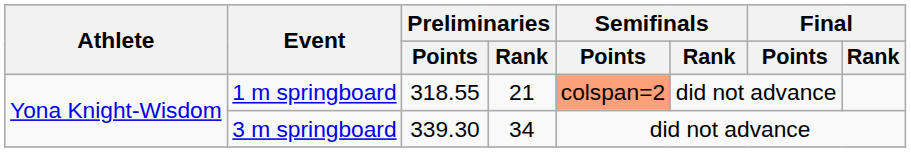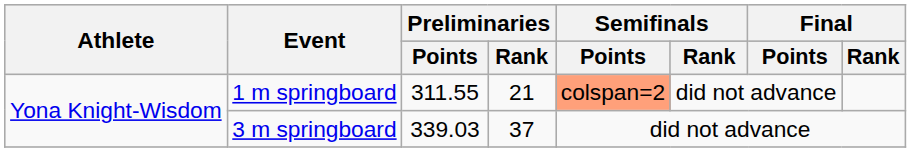(445, 93) 318.55 -> (445, 93) 311.55
(445, 129) 339.30 -> (445, 129) 339.03
(522, 129) 34 -> (522, 129) 37
